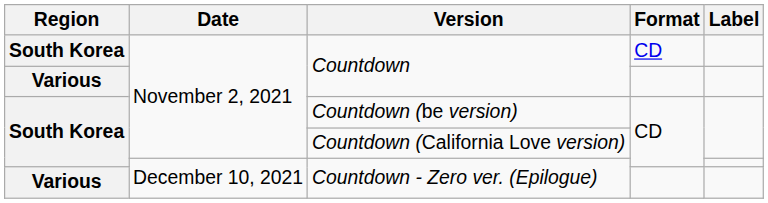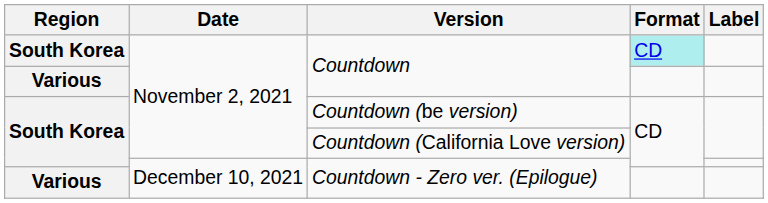(648, 50) no background -> (648, 50) paleturquoise background
